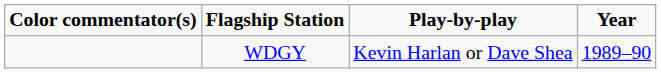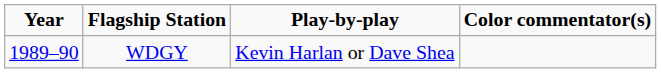columns swapped: (616, 20) <-> (103, 20)
